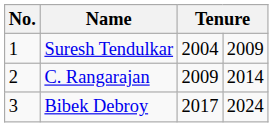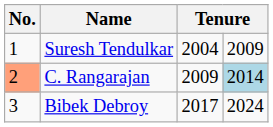(13, 77) no background -> (13, 77) lightsalmon background
(245, 77) no background -> (245, 77) lightblue background
